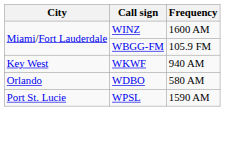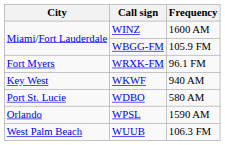+ row: (138, 64)
(24, 81) Orlando -> (36, 98) Port St. Lucie
(36, 98) Port St. Lucie -> (24, 115) Orlando
+ row: (128, 132)
